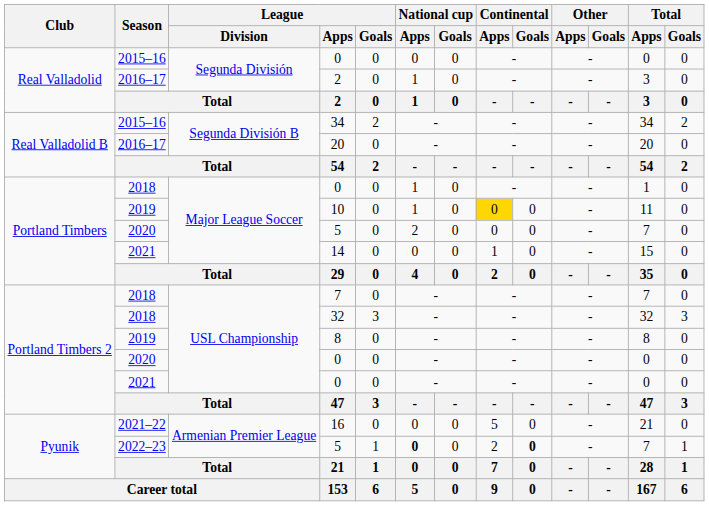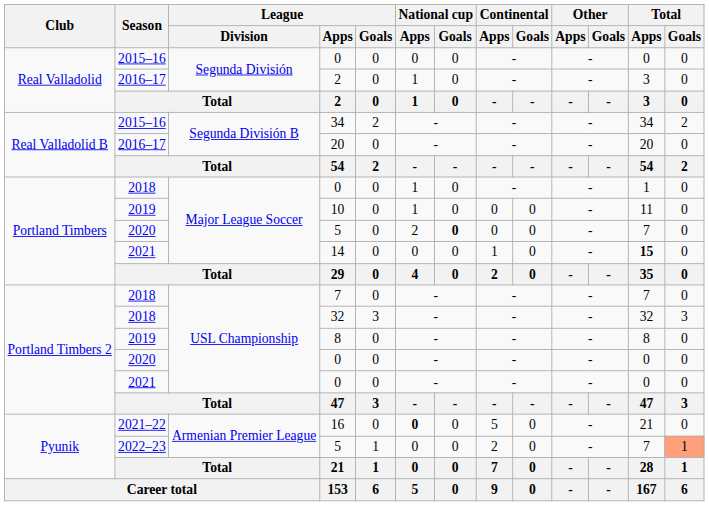(494, 209) gold background -> (494, 209) no background
(455, 230) normal -> (455, 230) bold
(646, 252) normal -> (646, 252) bold
(415, 425) normal -> (415, 425) bold
(415, 446) bold -> (415, 446) normal
(532, 446) bold -> (532, 446) normal
(684, 446) no background -> (684, 446) lightsalmon background
